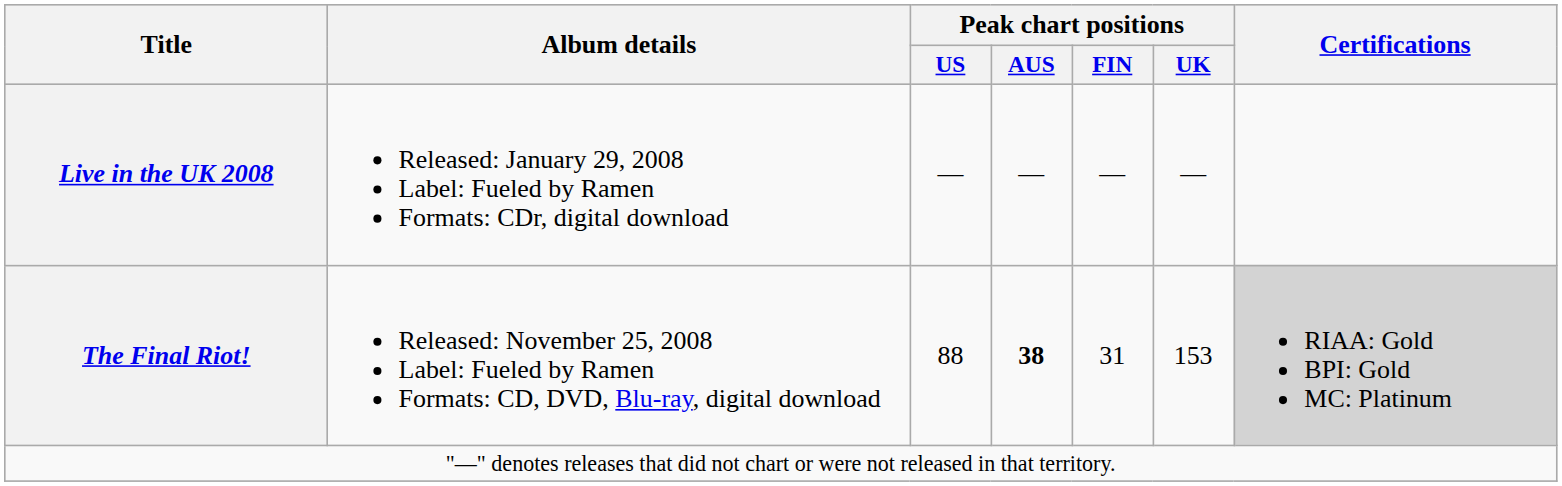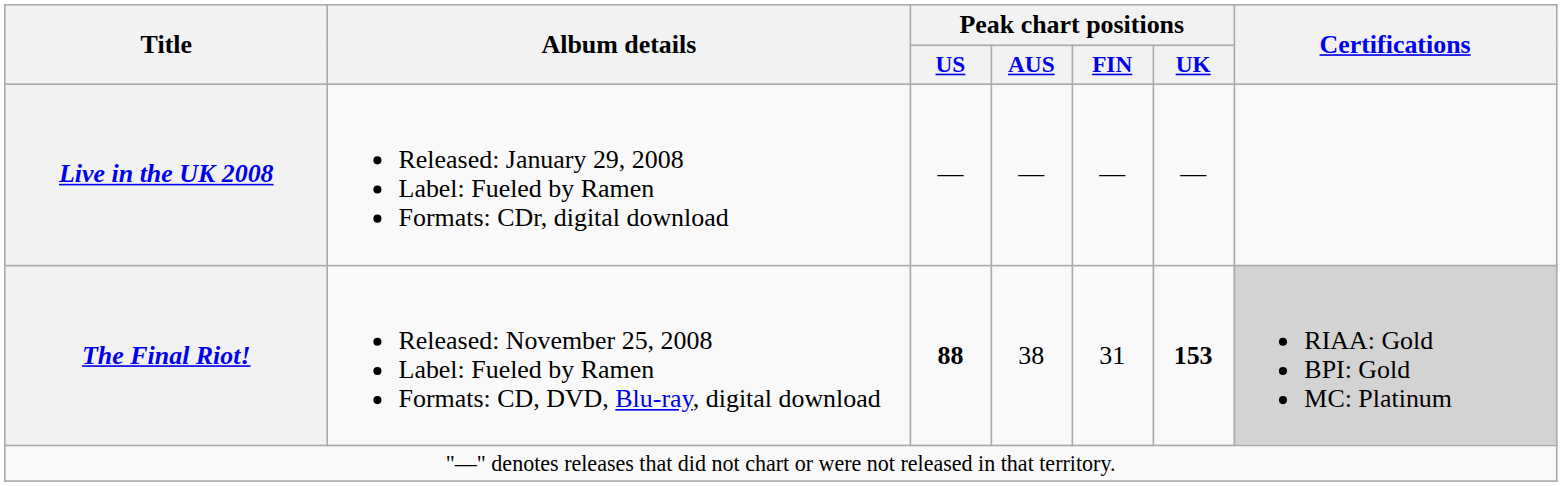(950, 354) normal -> (950, 354) bold
(1031, 354) bold -> (1031, 354) normal
(1193, 354) normal -> (1193, 354) bold
